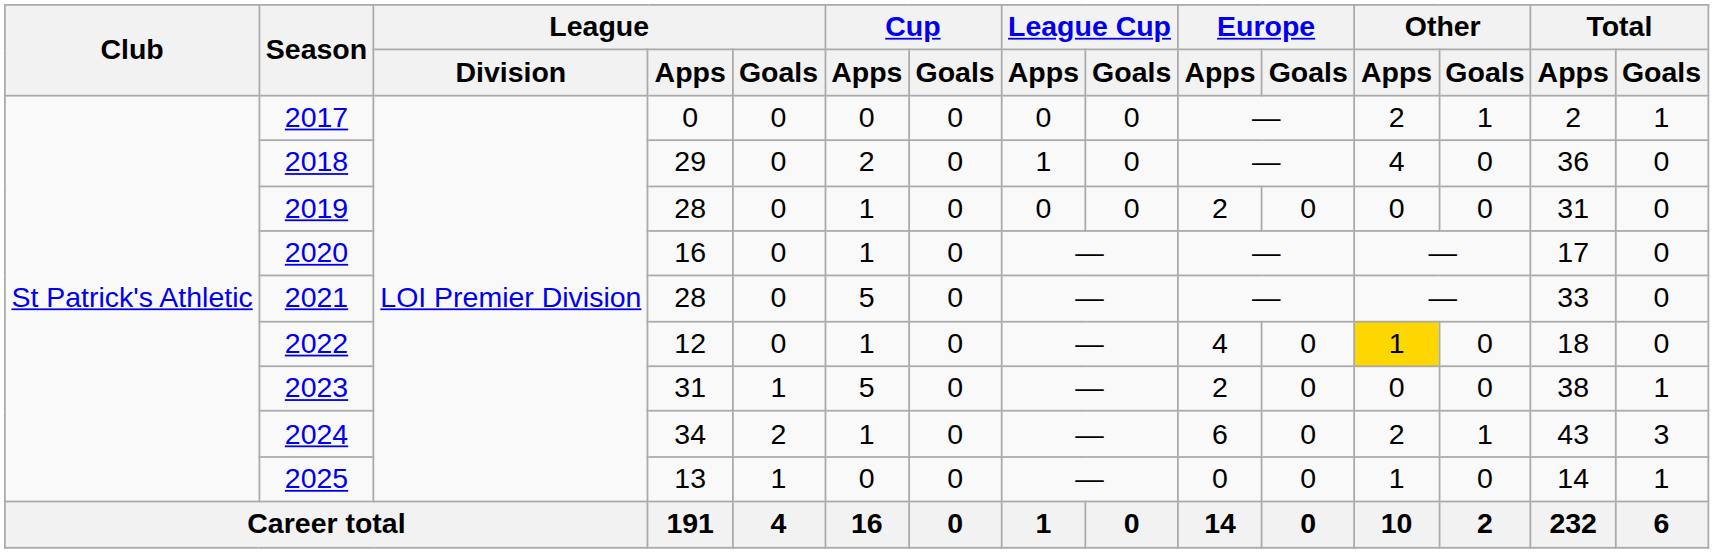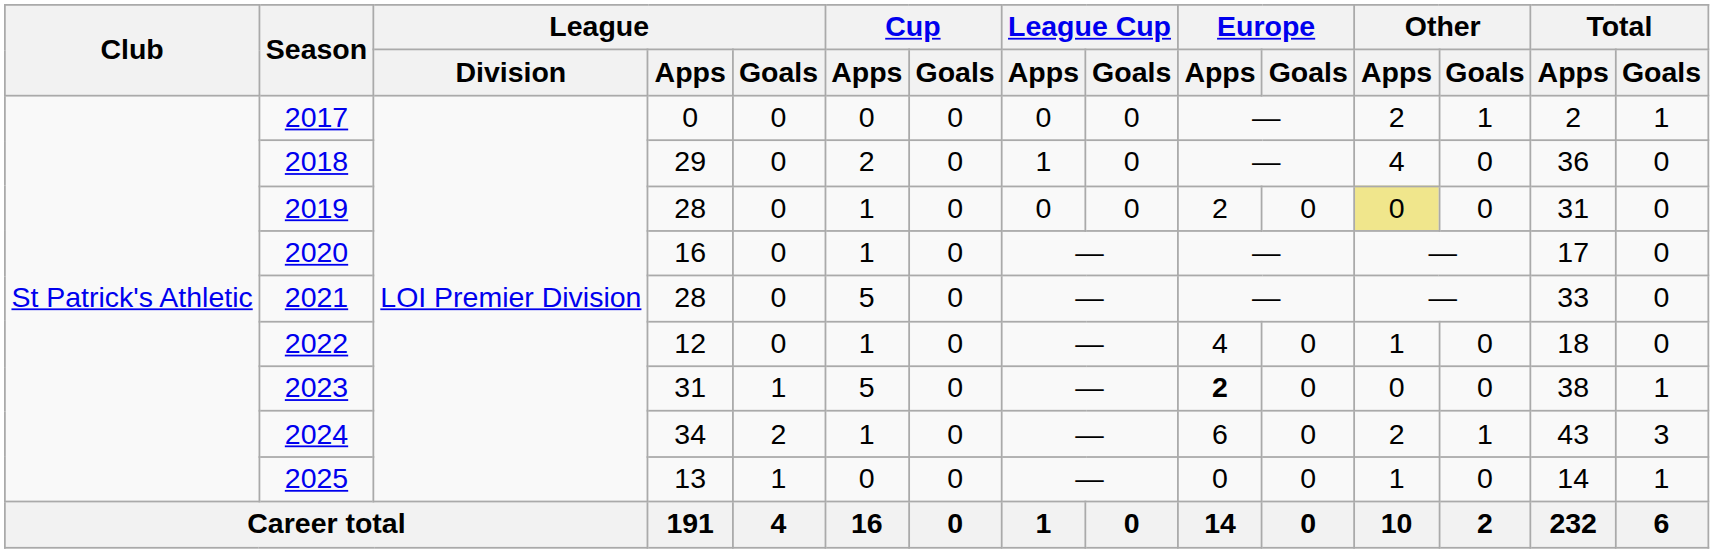(1397, 207) no background -> (1397, 207) khaki background
(1397, 343) gold background -> (1397, 343) no background
(1220, 388) normal -> (1220, 388) bold
